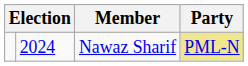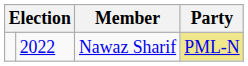(37, 46) 2024 -> (37, 46) 2022
